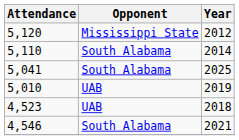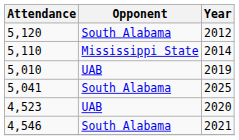(140, 32) Mississippi State -> (126, 32) South Alabama
(126, 51) South Alabama -> (140, 51) Mississippi State
rows swapped: (24, 70) <-> (24, 88)
(218, 107) 2018 -> (218, 107) 2020
